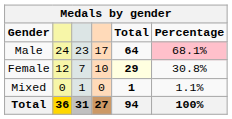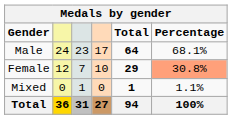(189, 51) pink background -> (189, 51) no background
(132, 69) lightyellow background -> (132, 69) no background
(189, 69) no background -> (189, 69) lightsalmon background
